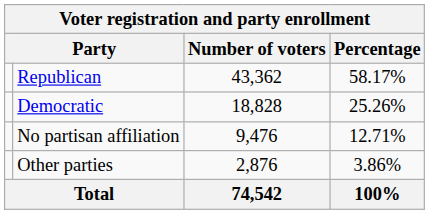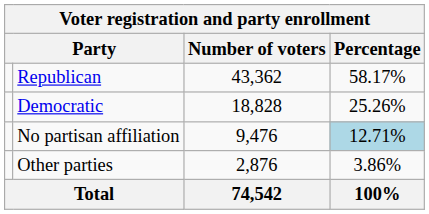(377, 135) no background -> (377, 135) lightblue background
